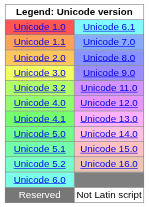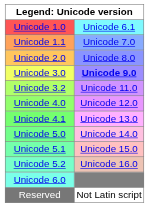(109, 73) normal -> (109, 73) bold
